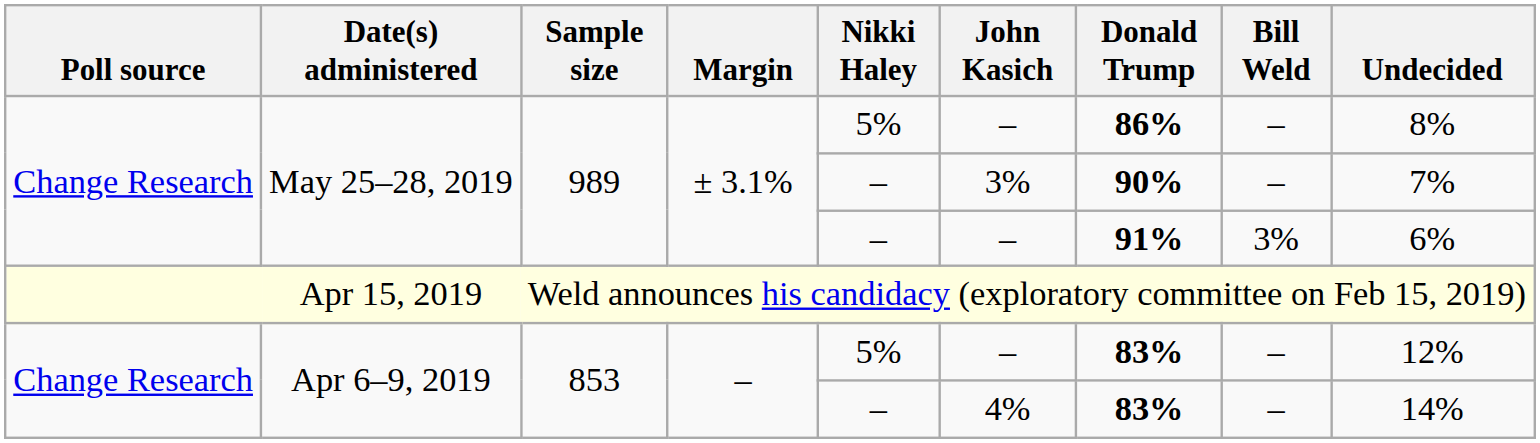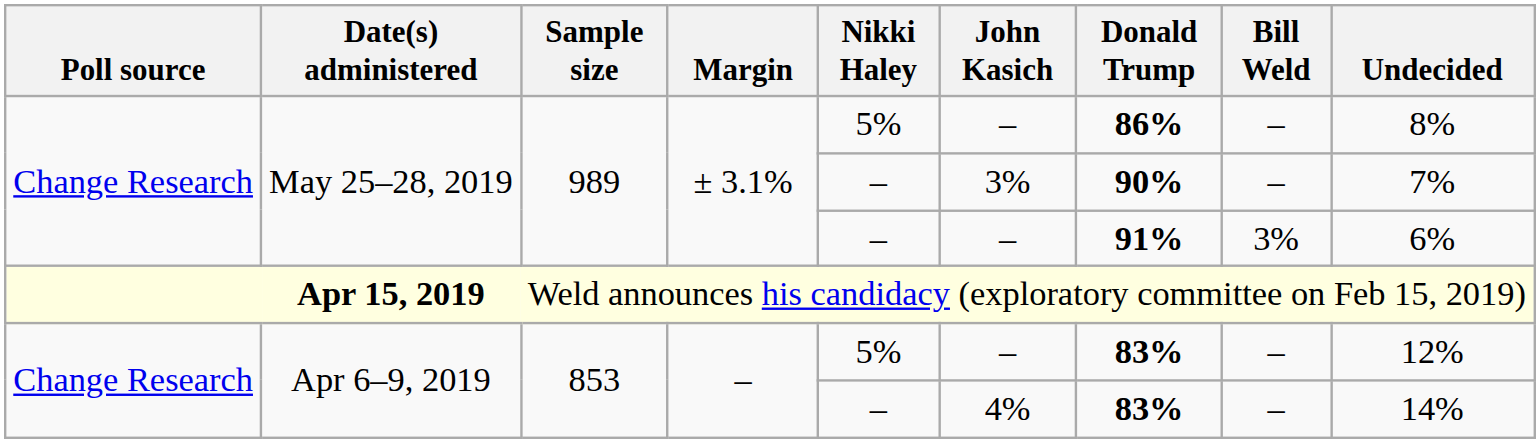(391, 294) normal -> (391, 294) bold
